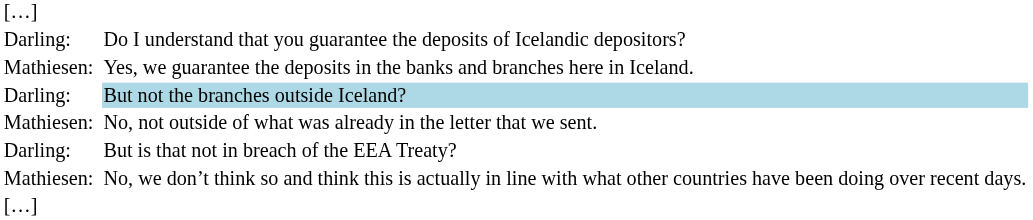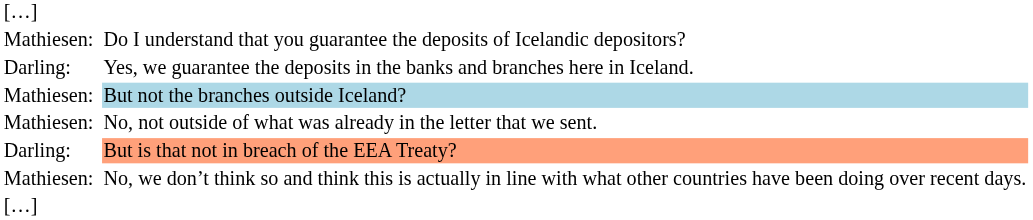(37, 39) Darling: -> (51, 39) Mathiesen:
(51, 67) Mathiesen: -> (37, 67) Darling:
(37, 95) Darling: -> (49, 95) Mathiesen:
(280, 150) no background -> (280, 150) lightsalmon background
